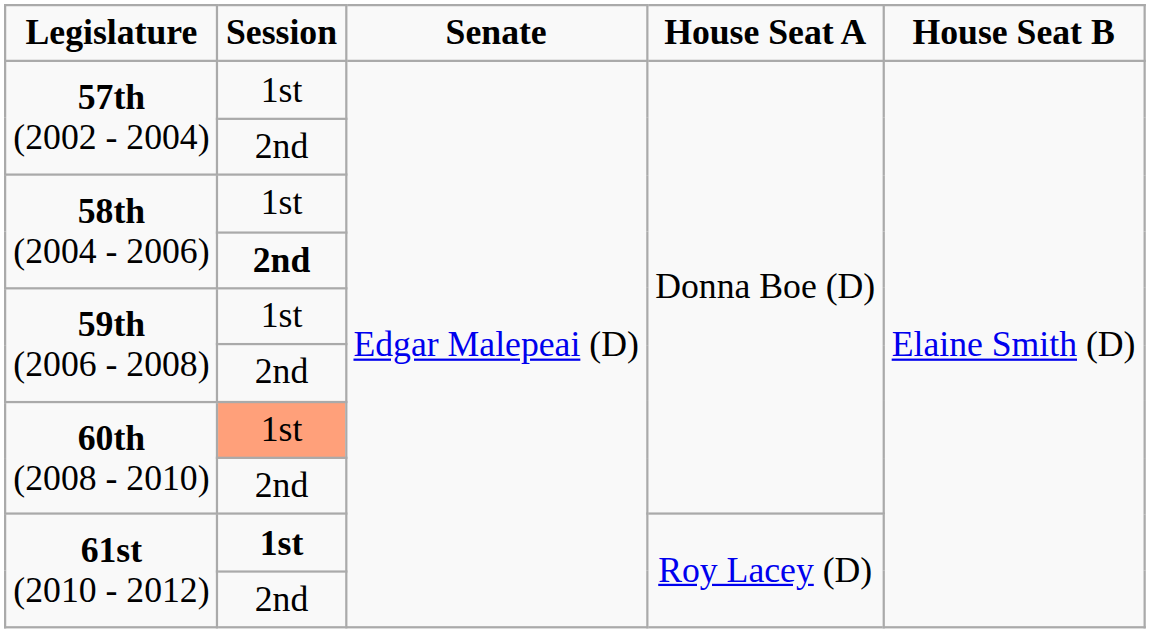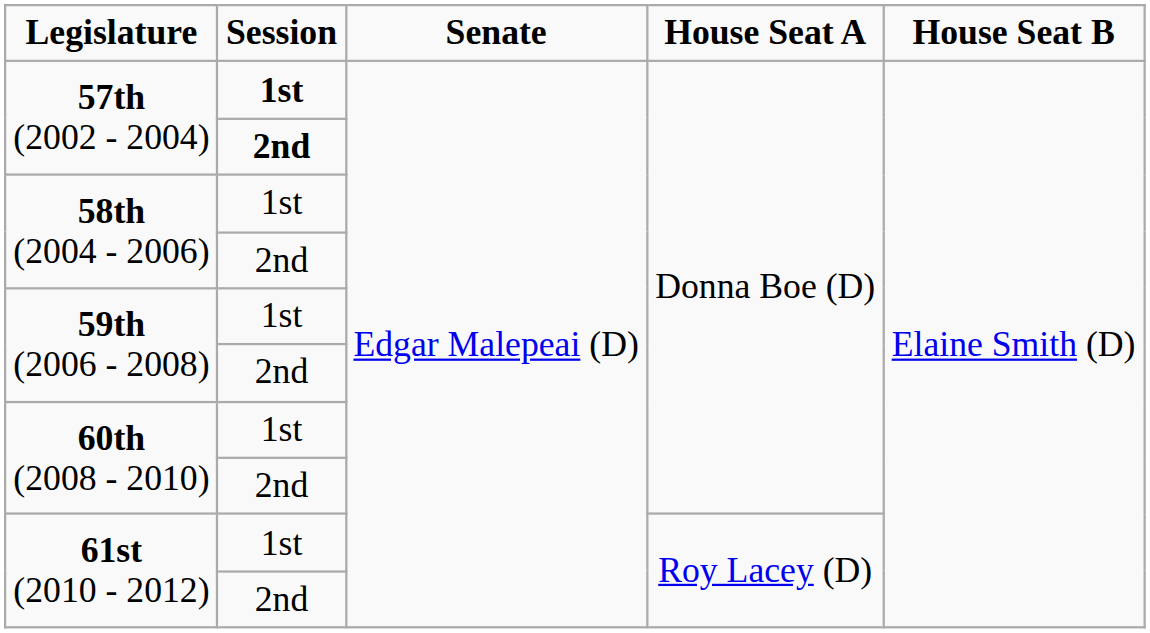(282, 89) normal -> (281, 89) bold
(281, 145) normal -> (282, 145) bold
(282, 259) bold -> (281, 259) normal
(282, 428) lightsalmon background -> (282, 428) no background
(281, 542) bold -> (282, 542) normal
